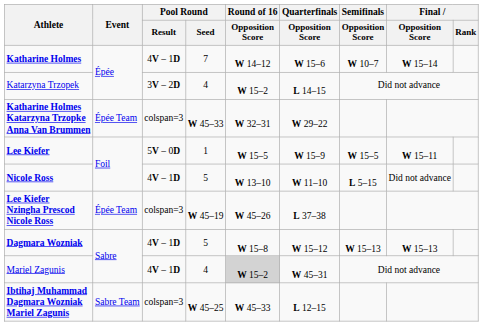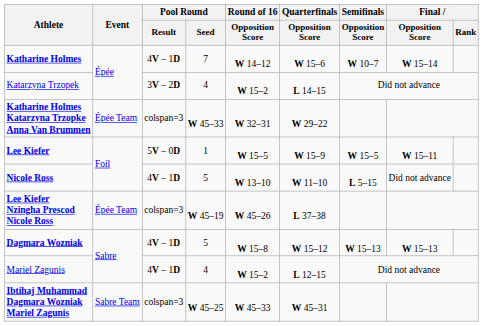(253, 275) lightgrey background -> (253, 275) no background
(310, 275) W 45–31 -> (310, 275) L 12–15
(310, 308) L 12–15 -> (310, 308) W 45–31
